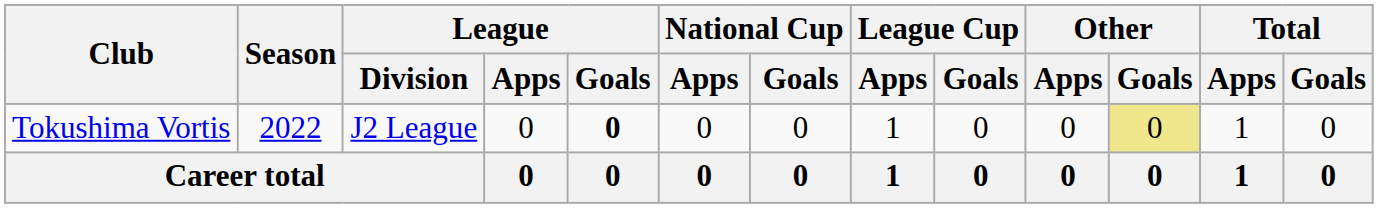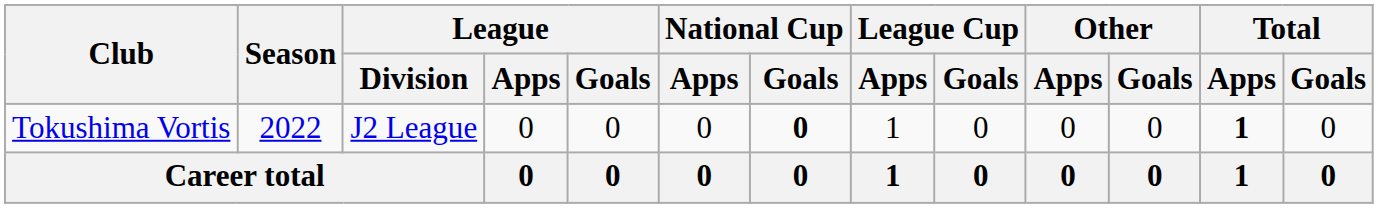(613, 127) bold -> (613, 127) normal
(801, 127) normal -> (801, 127) bold
(1155, 127) khaki background -> (1155, 127) no background
(1241, 127) normal -> (1241, 127) bold
